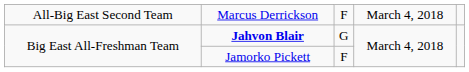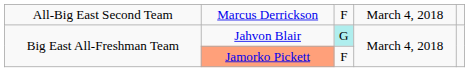(268, 35) bold -> (268, 35) normal
(344, 35) no background -> (344, 35) paleturquoise background
(268, 56) no background -> (268, 56) lightsalmon background
